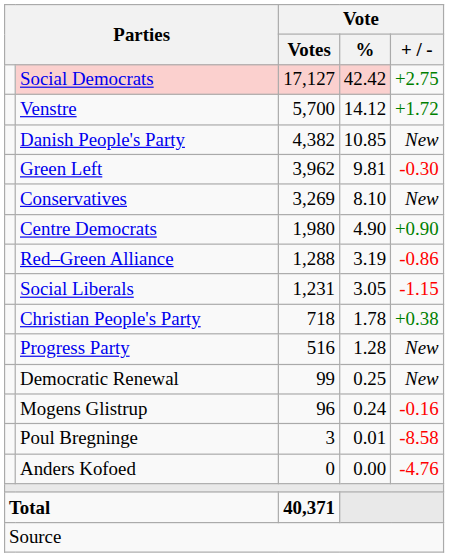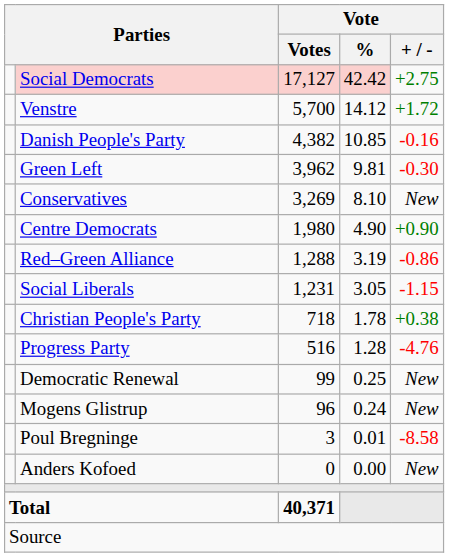(422, 139) New -> (419, 139) -0.16
(422, 348) New -> (419, 348) -4.76
(419, 408) -0.16 -> (422, 408) New
(419, 468) -4.76 -> (422, 468) New
